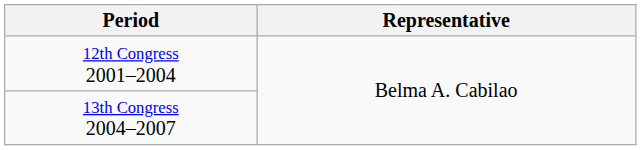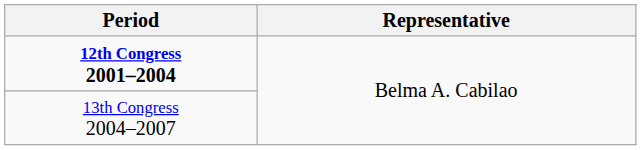(131, 64) normal -> (131, 63) bold
